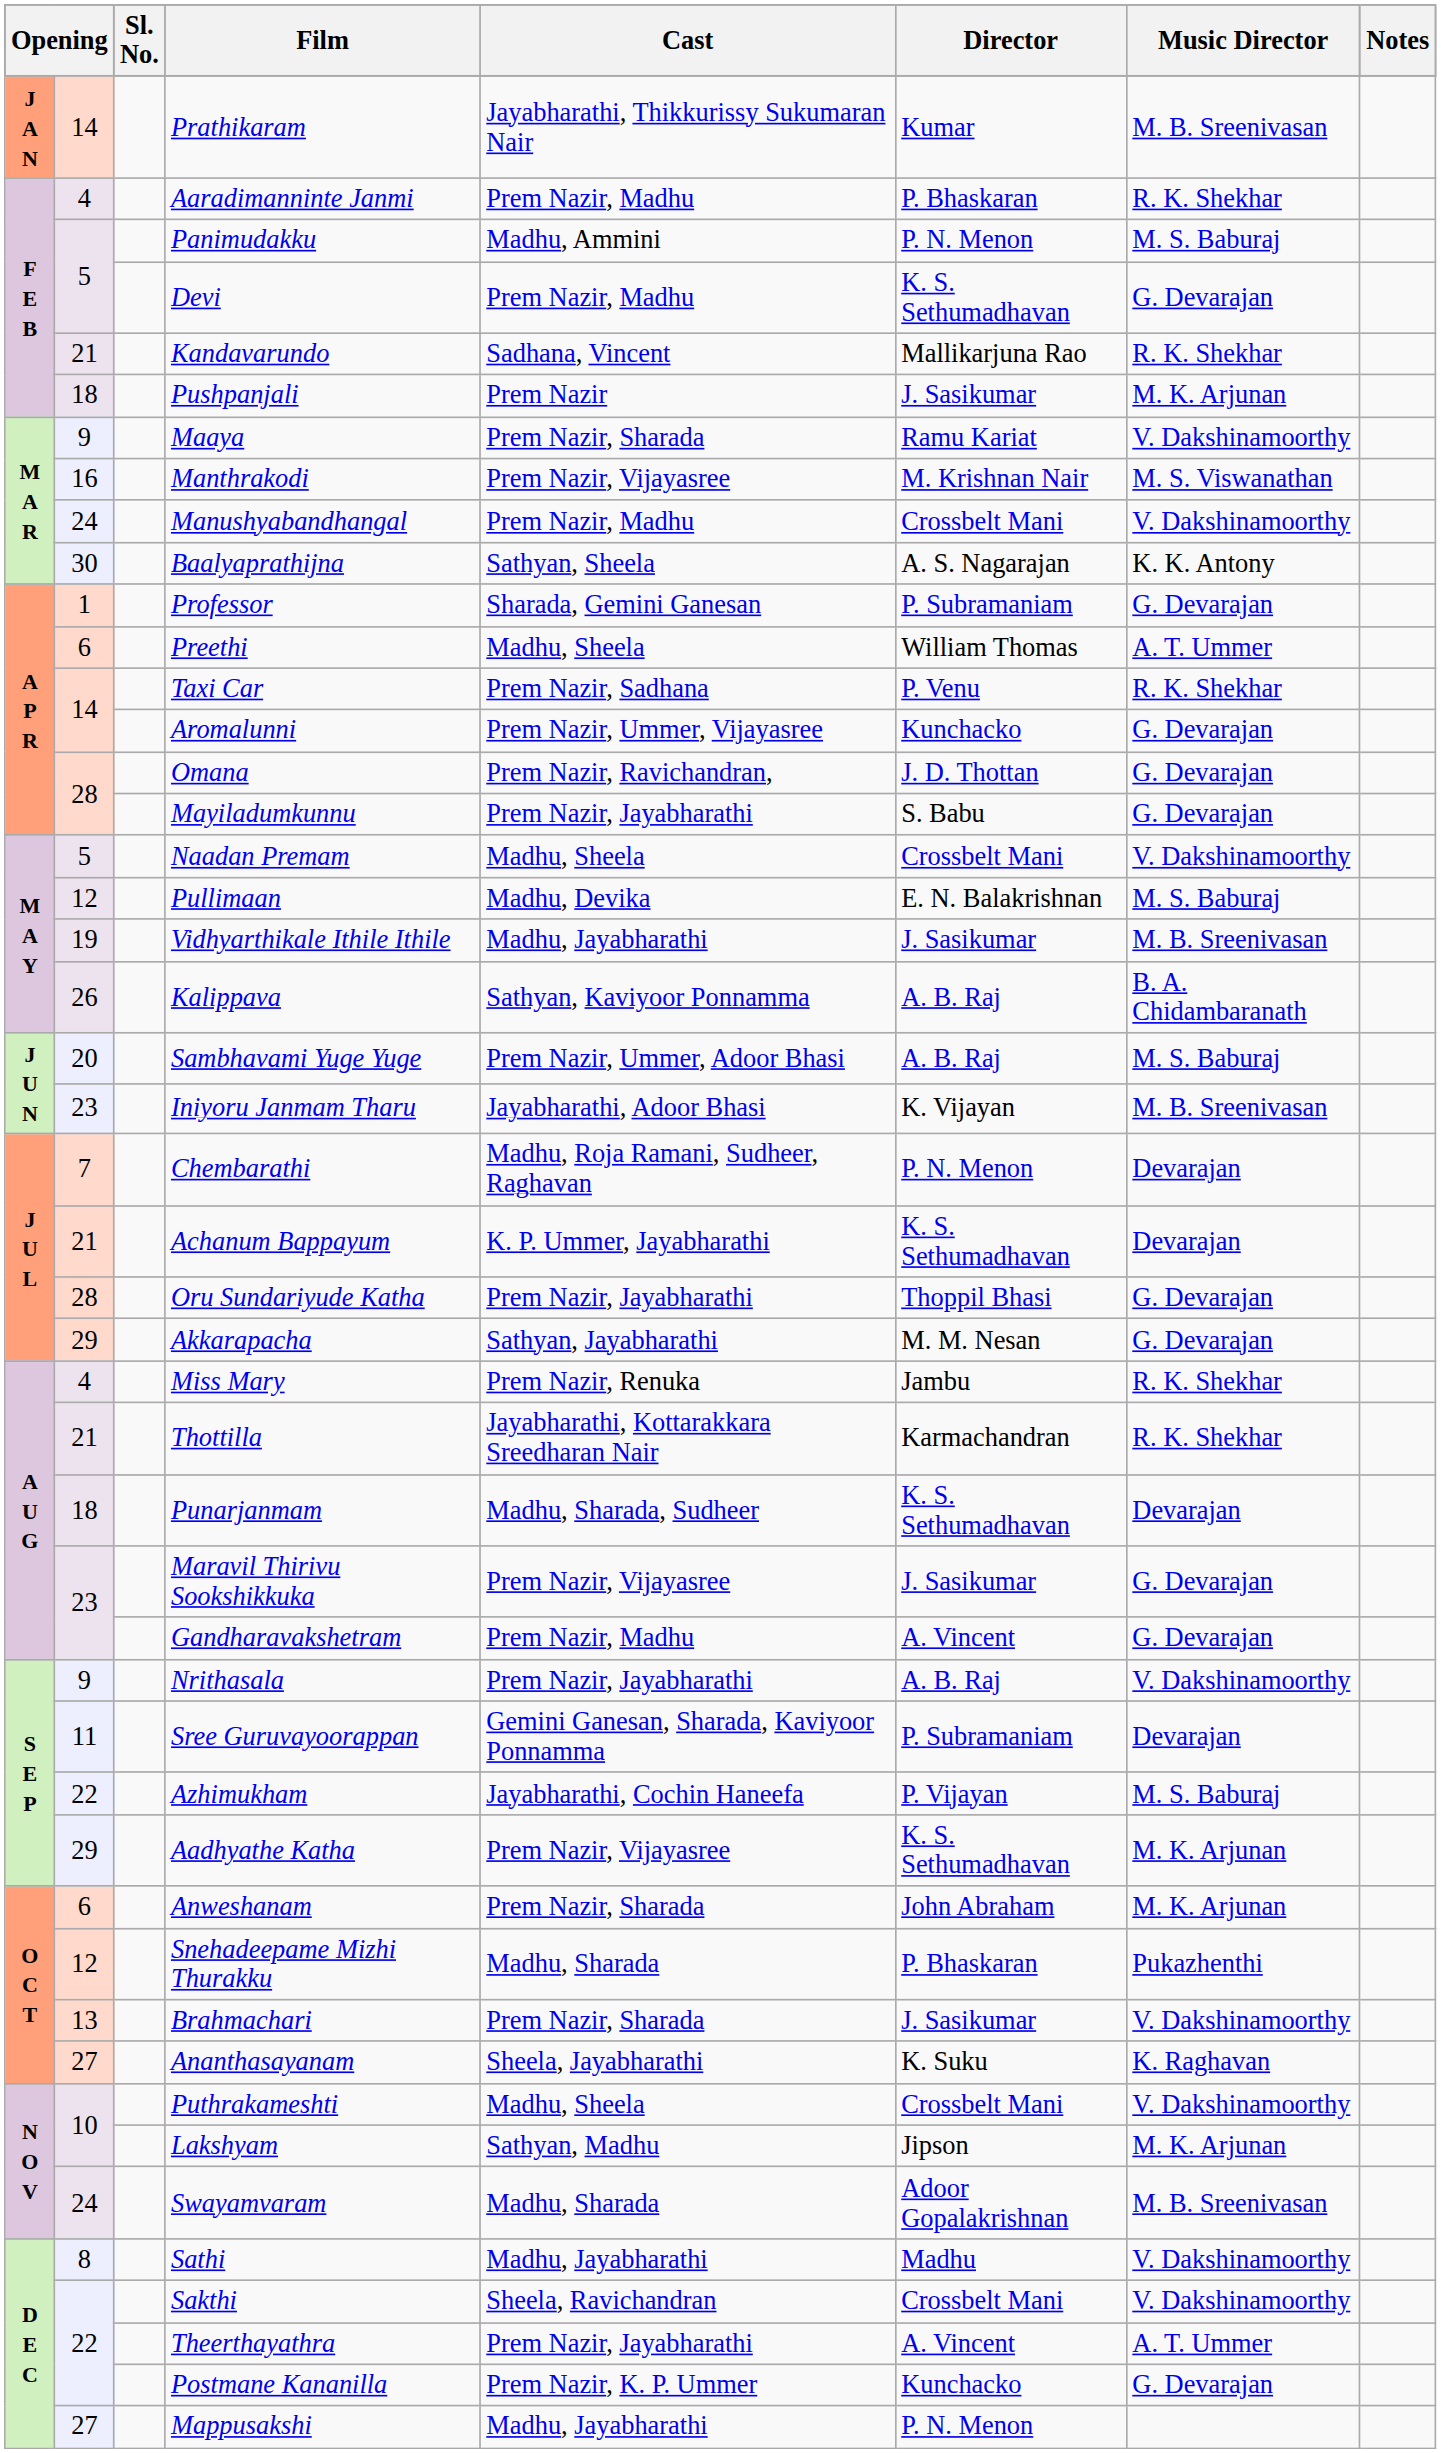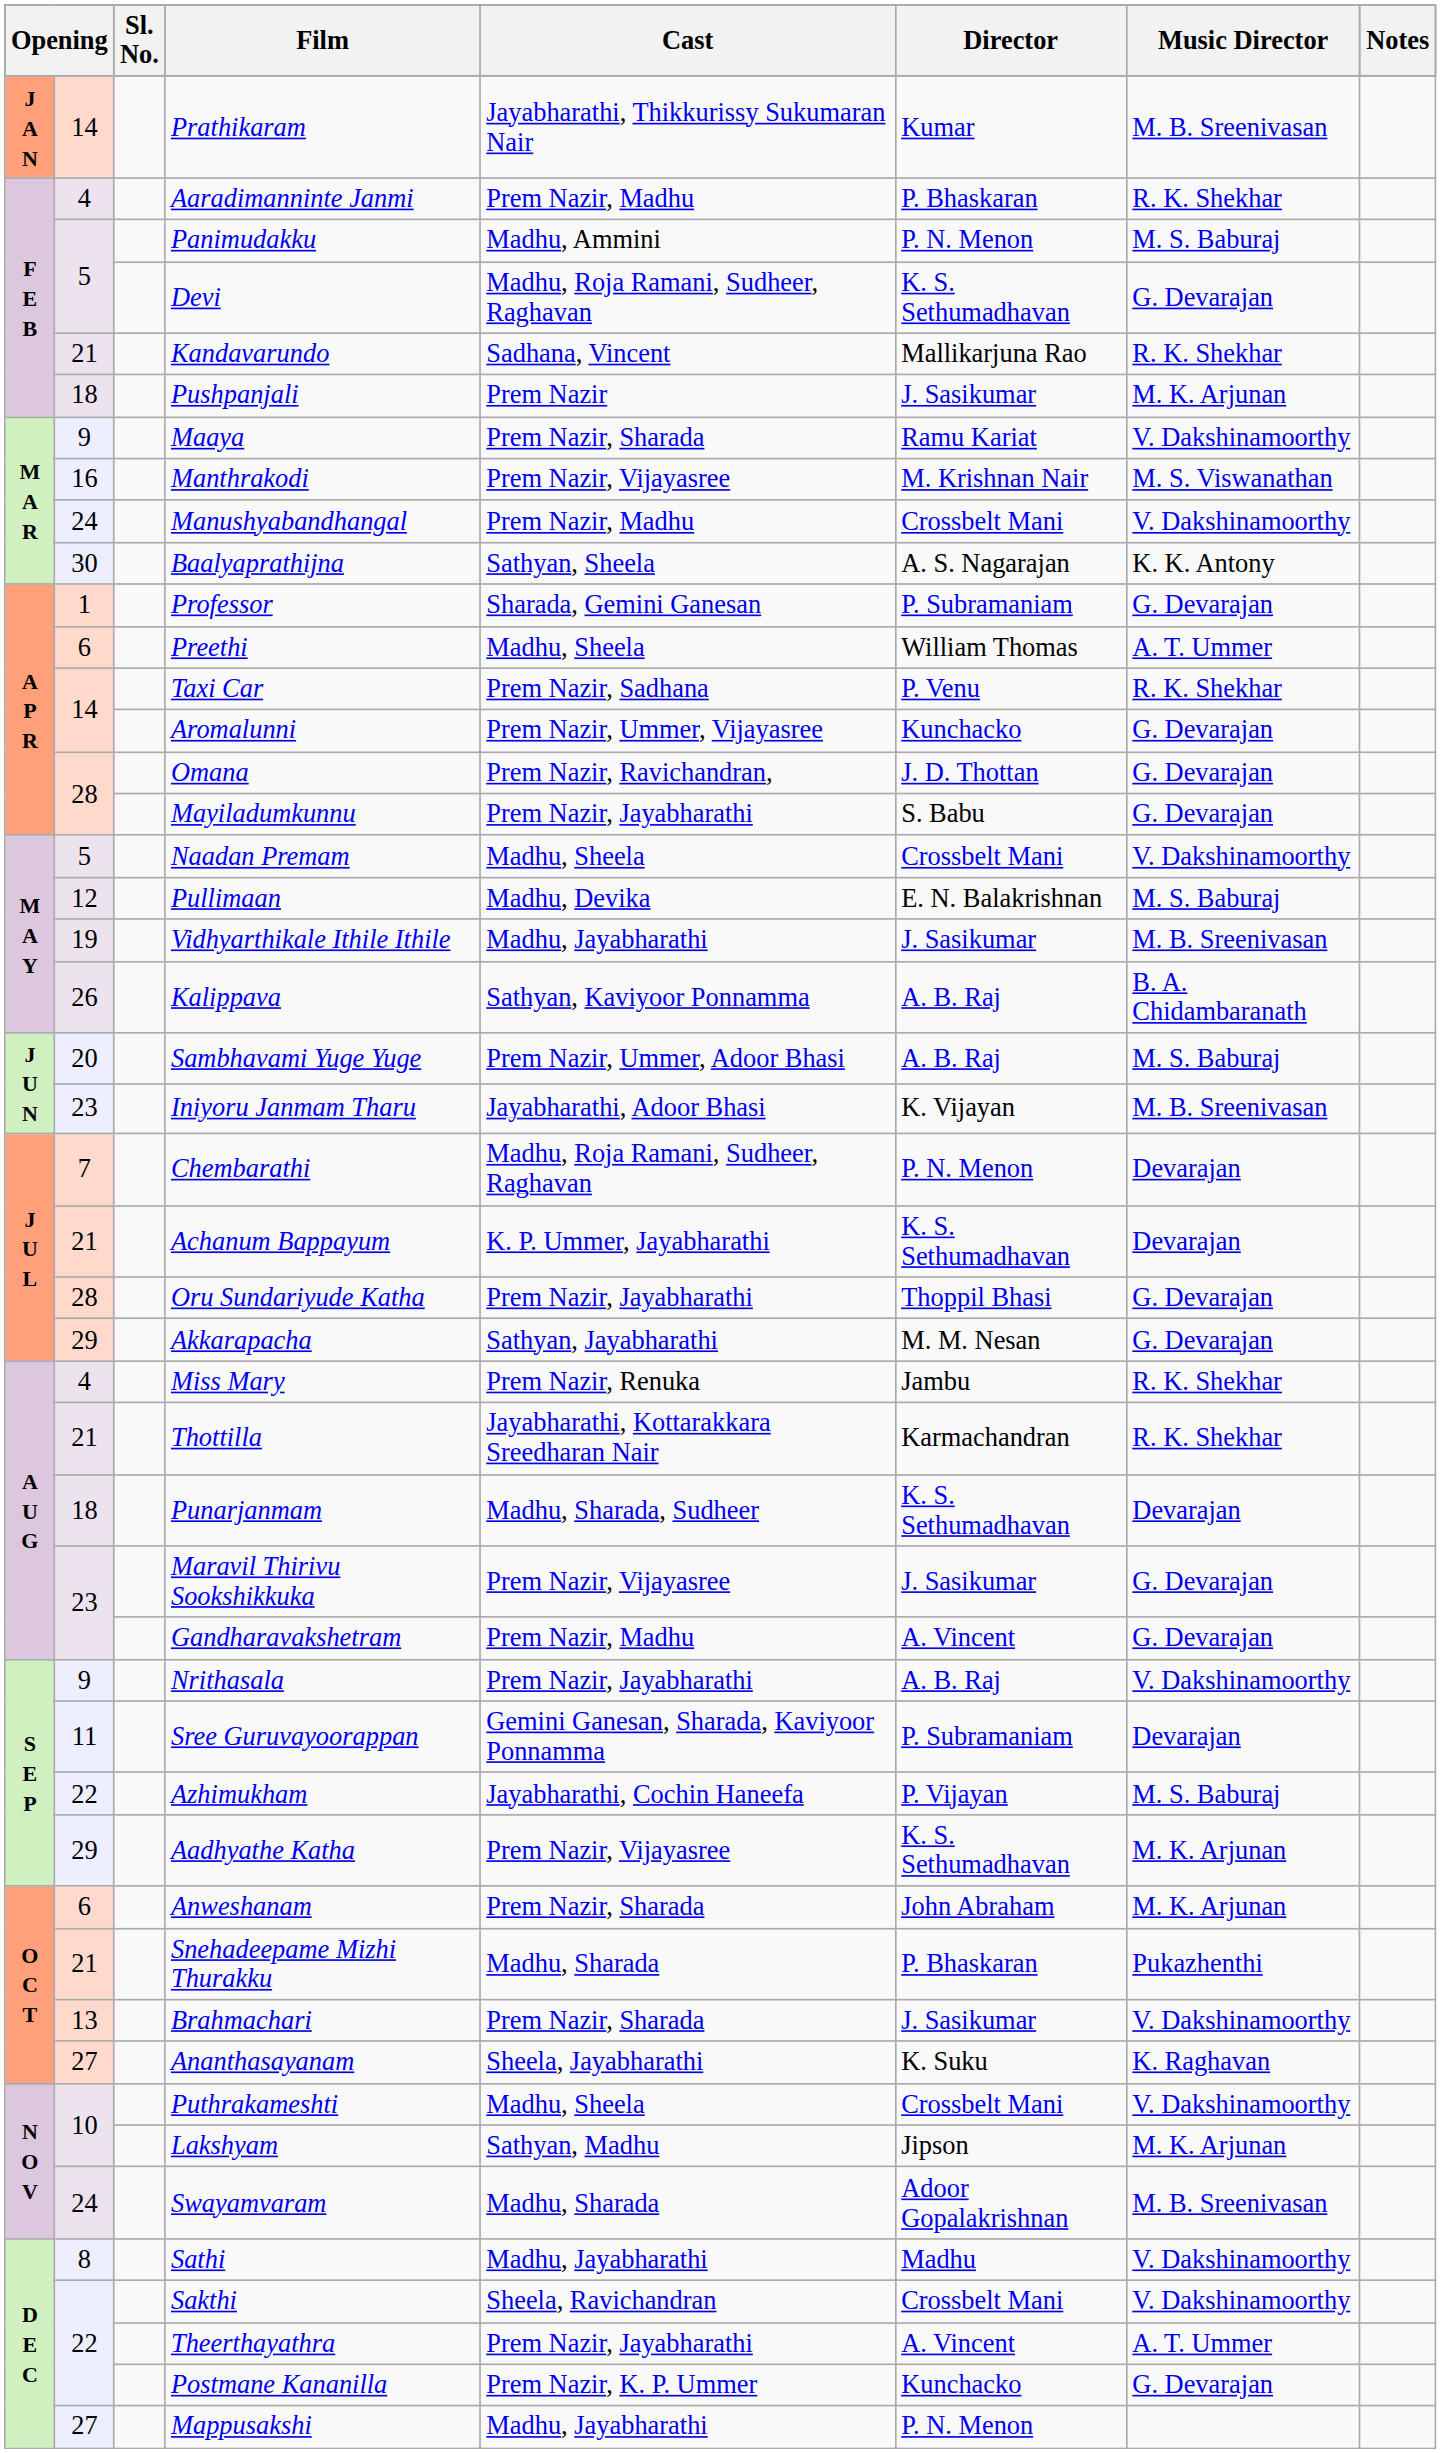(590, 296) Prem Nazir, Madhu -> (652, 296) Madhu, Roja Ramani, Sudheer, Raghavan
(84, 1963) 12 -> (84, 1963) 21
